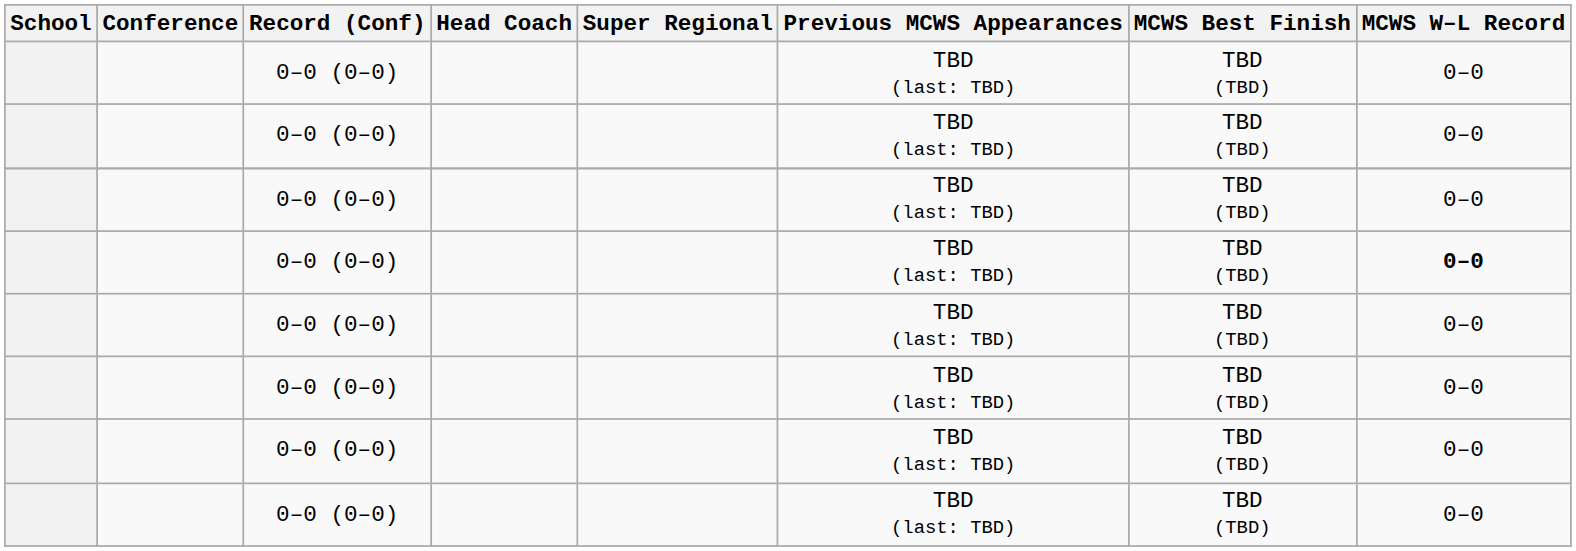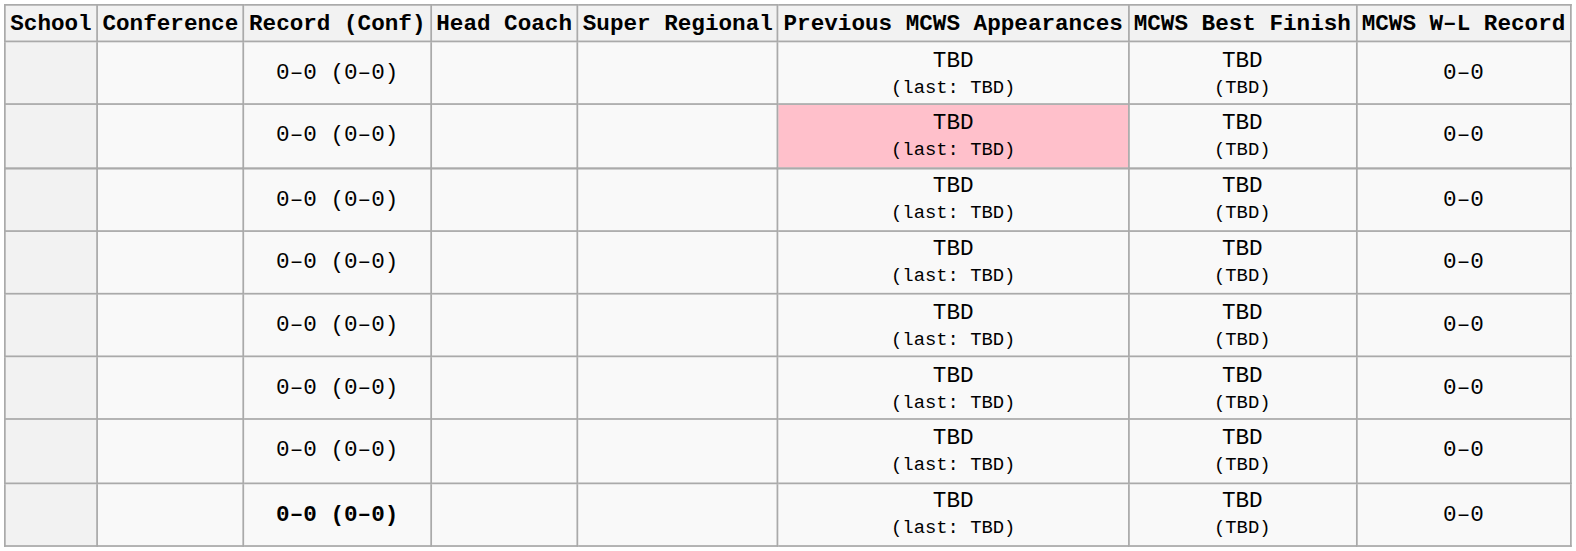(953, 135) no background -> (953, 135) pink background
(1463, 262) bold -> (1463, 262) normal
(337, 514) normal -> (337, 514) bold
